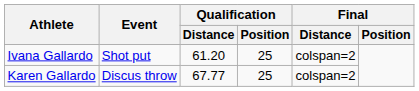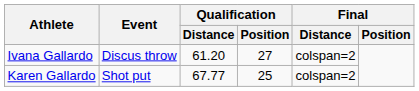(126, 55) Shot put -> (139, 55) Discus throw
(265, 55) 25 -> (265, 55) 27
(139, 76) Discus throw -> (126, 76) Shot put
